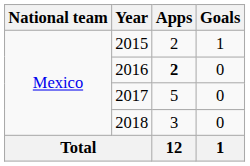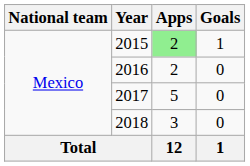(174, 43) no background -> (174, 43) lightgreen background
(174, 69) bold -> (174, 69) normal
